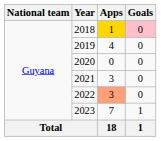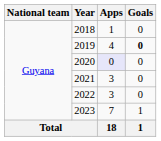(111, 29) gold background -> (111, 29) no background
(140, 29) pink background -> (140, 29) no background
(140, 45) normal -> (140, 45) bold
(111, 62) no background -> (111, 62) lavender background
(111, 95) lightsalmon background -> (111, 95) no background
